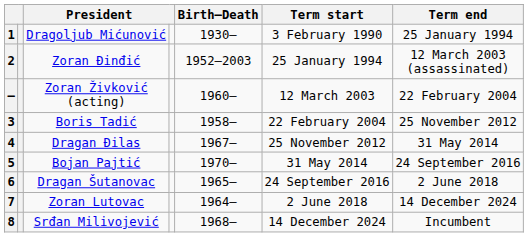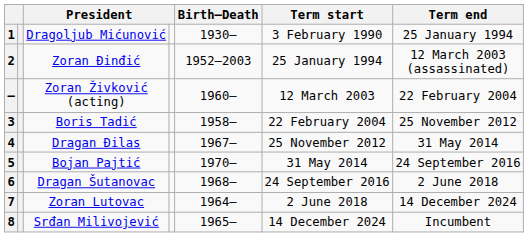(218, 182) 1965– -> (218, 182) 1968–
(218, 222) 1968– -> (218, 222) 1965–
